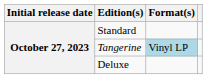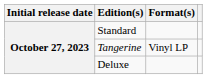(168, 47) lightblue background -> (168, 47) no background
